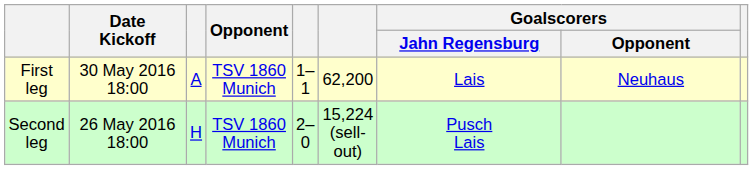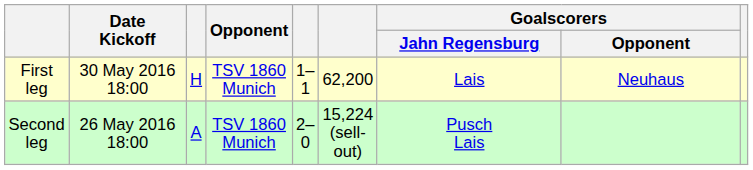(196, 79) A -> (196, 79) H
(196, 132) H -> (196, 132) A
